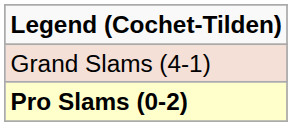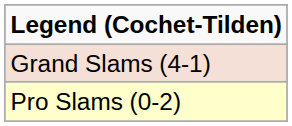(99, 102) bold -> (96, 102) normal
